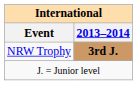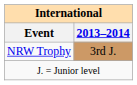(103, 51) bold -> (103, 51) normal
